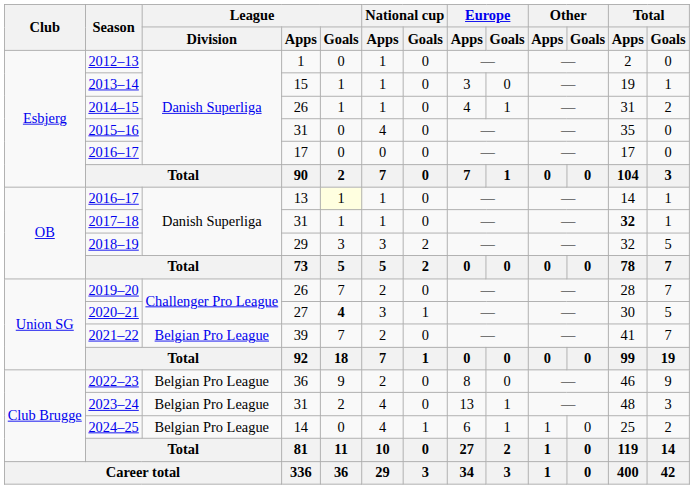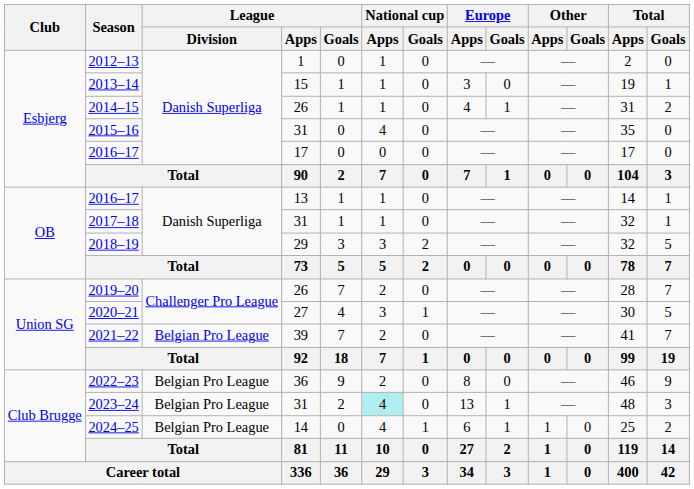(341, 198) lightyellow background -> (341, 198) no background
(628, 221) bold -> (628, 221) normal
(341, 312) bold -> (341, 312) normal
(383, 404) no background -> (383, 404) paleturquoise background
